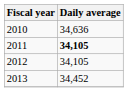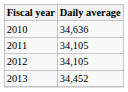(74, 45) bold -> (74, 45) normal
